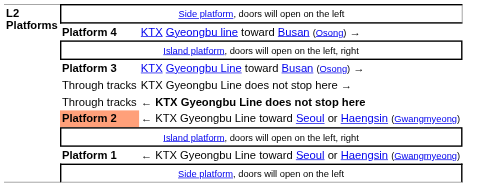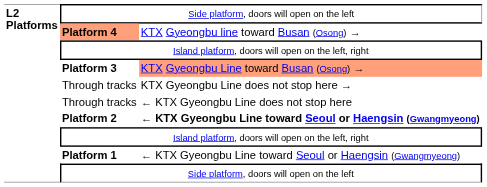(89, 32) no background -> (89, 32) lightsalmon background
(253, 68) no background -> (253, 68) lightsalmon background
(253, 102) bold -> (246, 102) normal
(89, 118) lightsalmon background -> (89, 118) no background
(301, 118) normal -> (310, 118) bold
